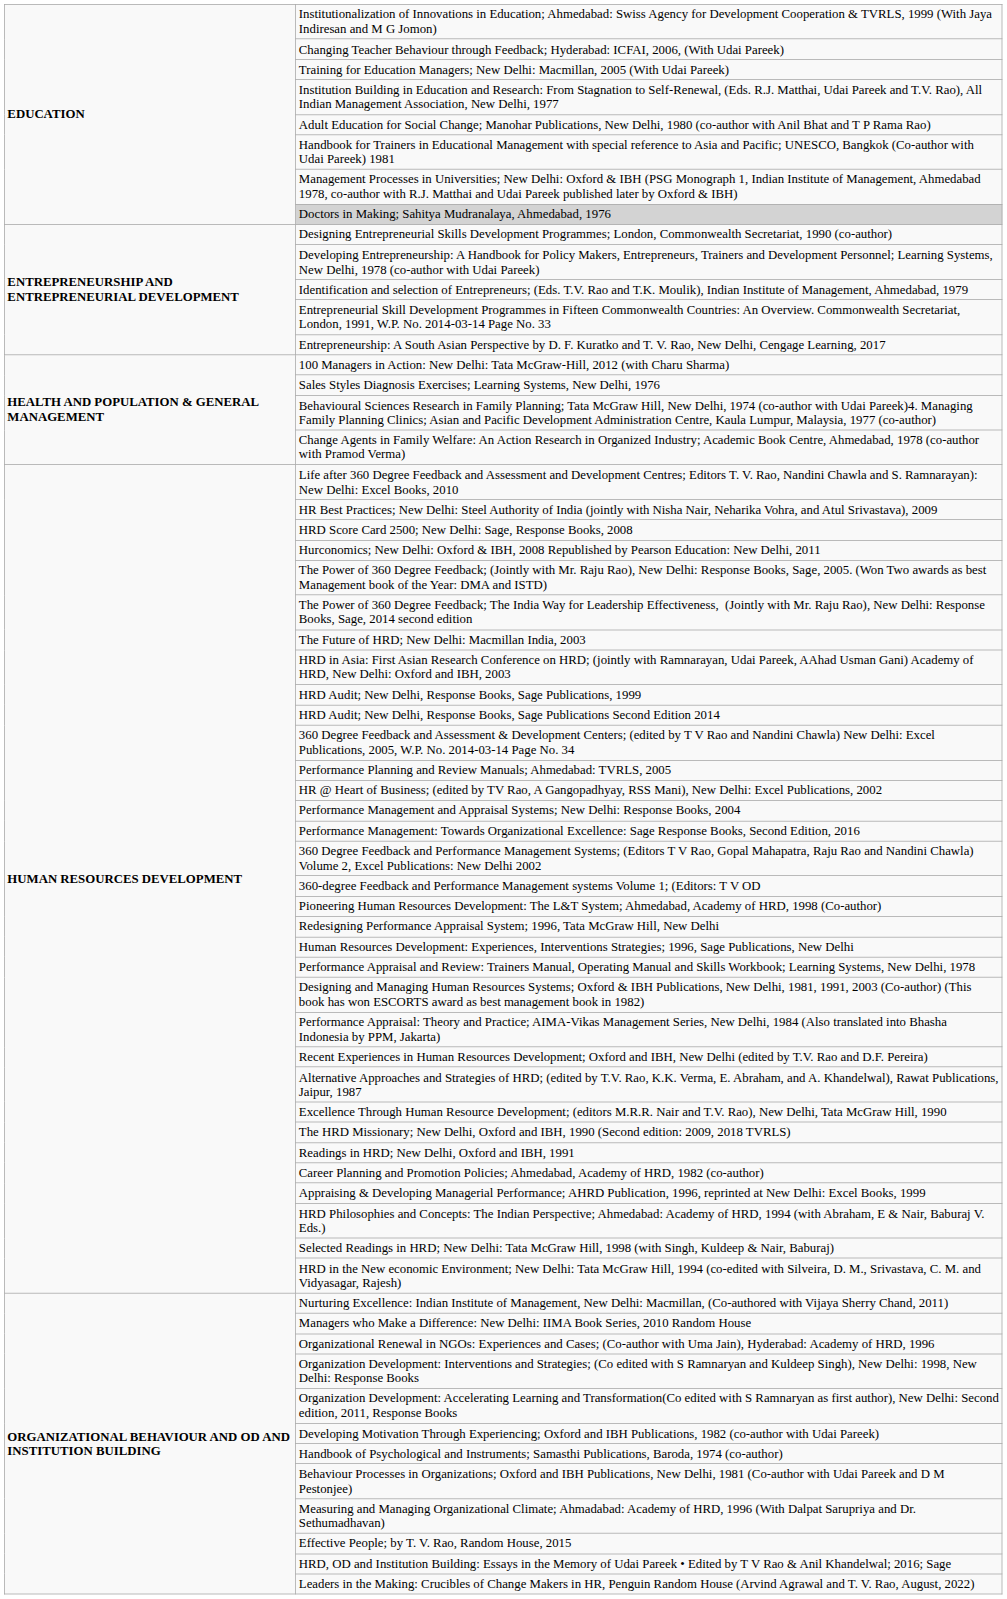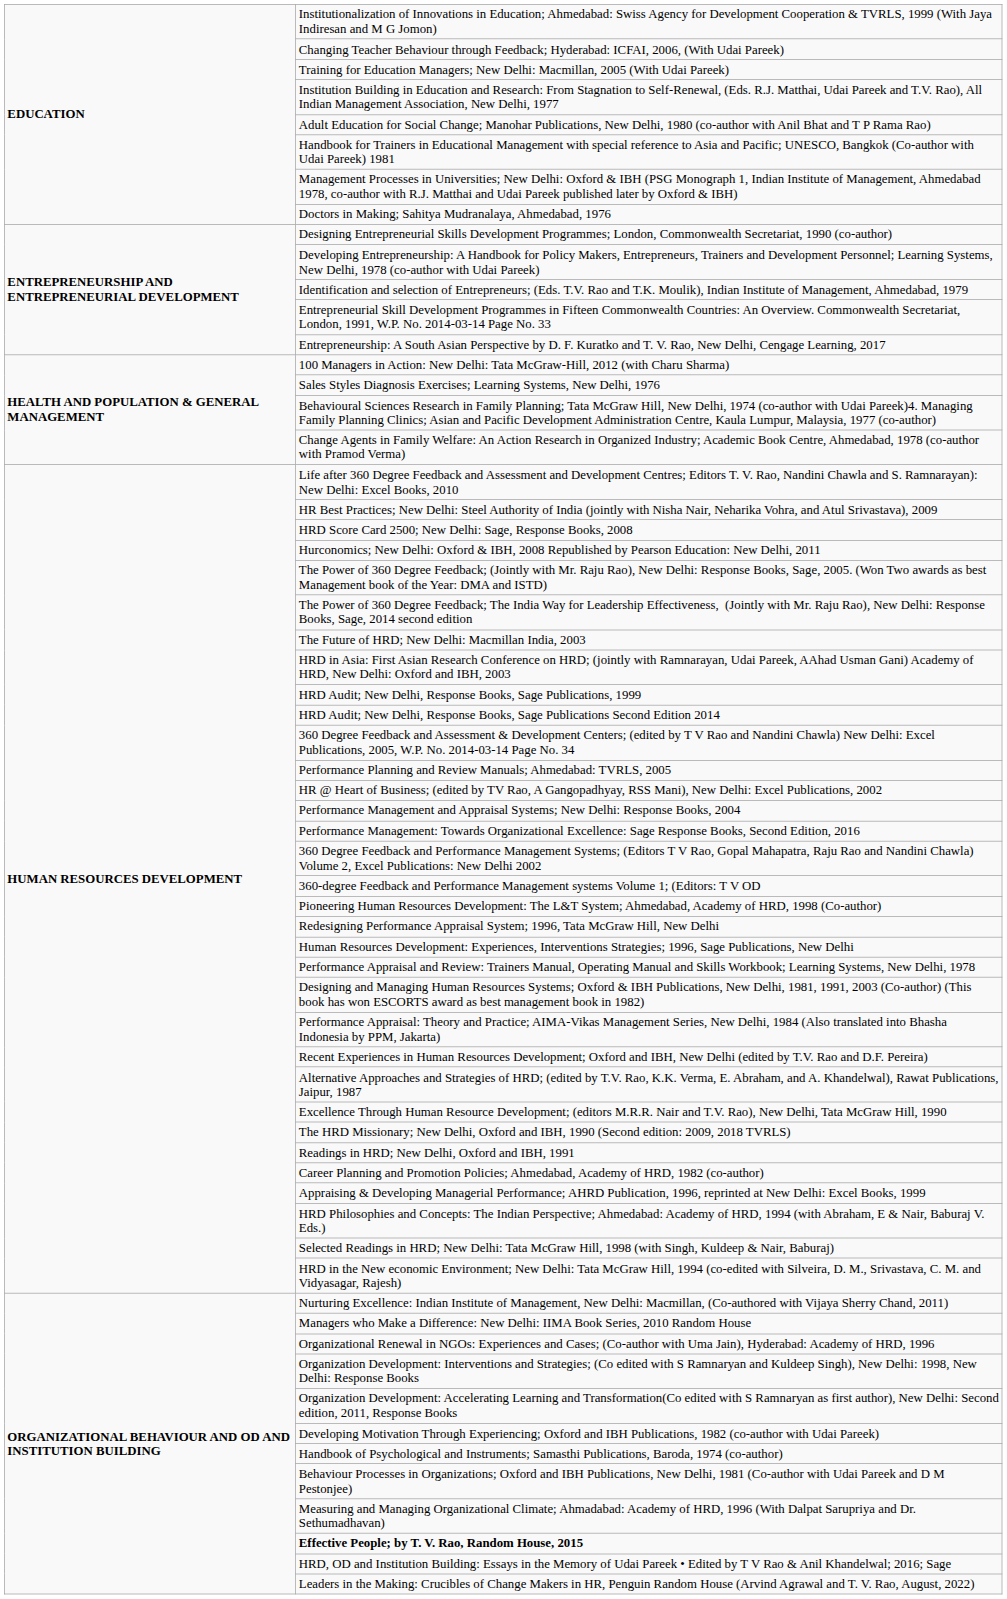(455, 214) lightgrey background -> (455, 214) no background
(435, 1543) normal -> (441, 1543) bold
